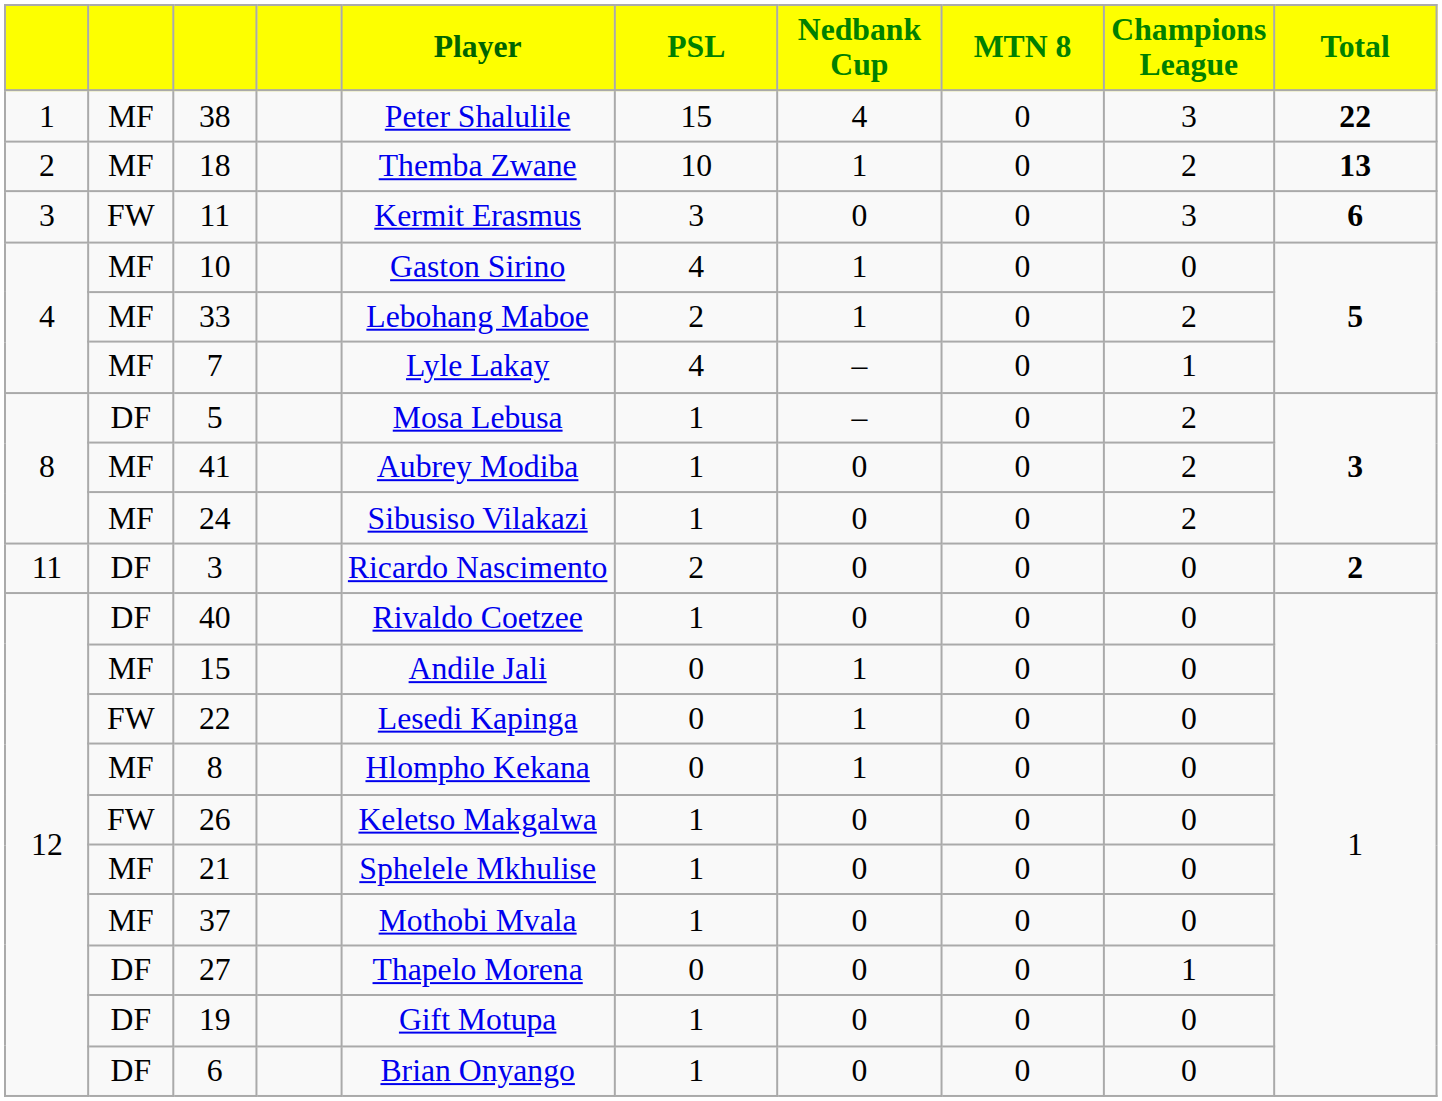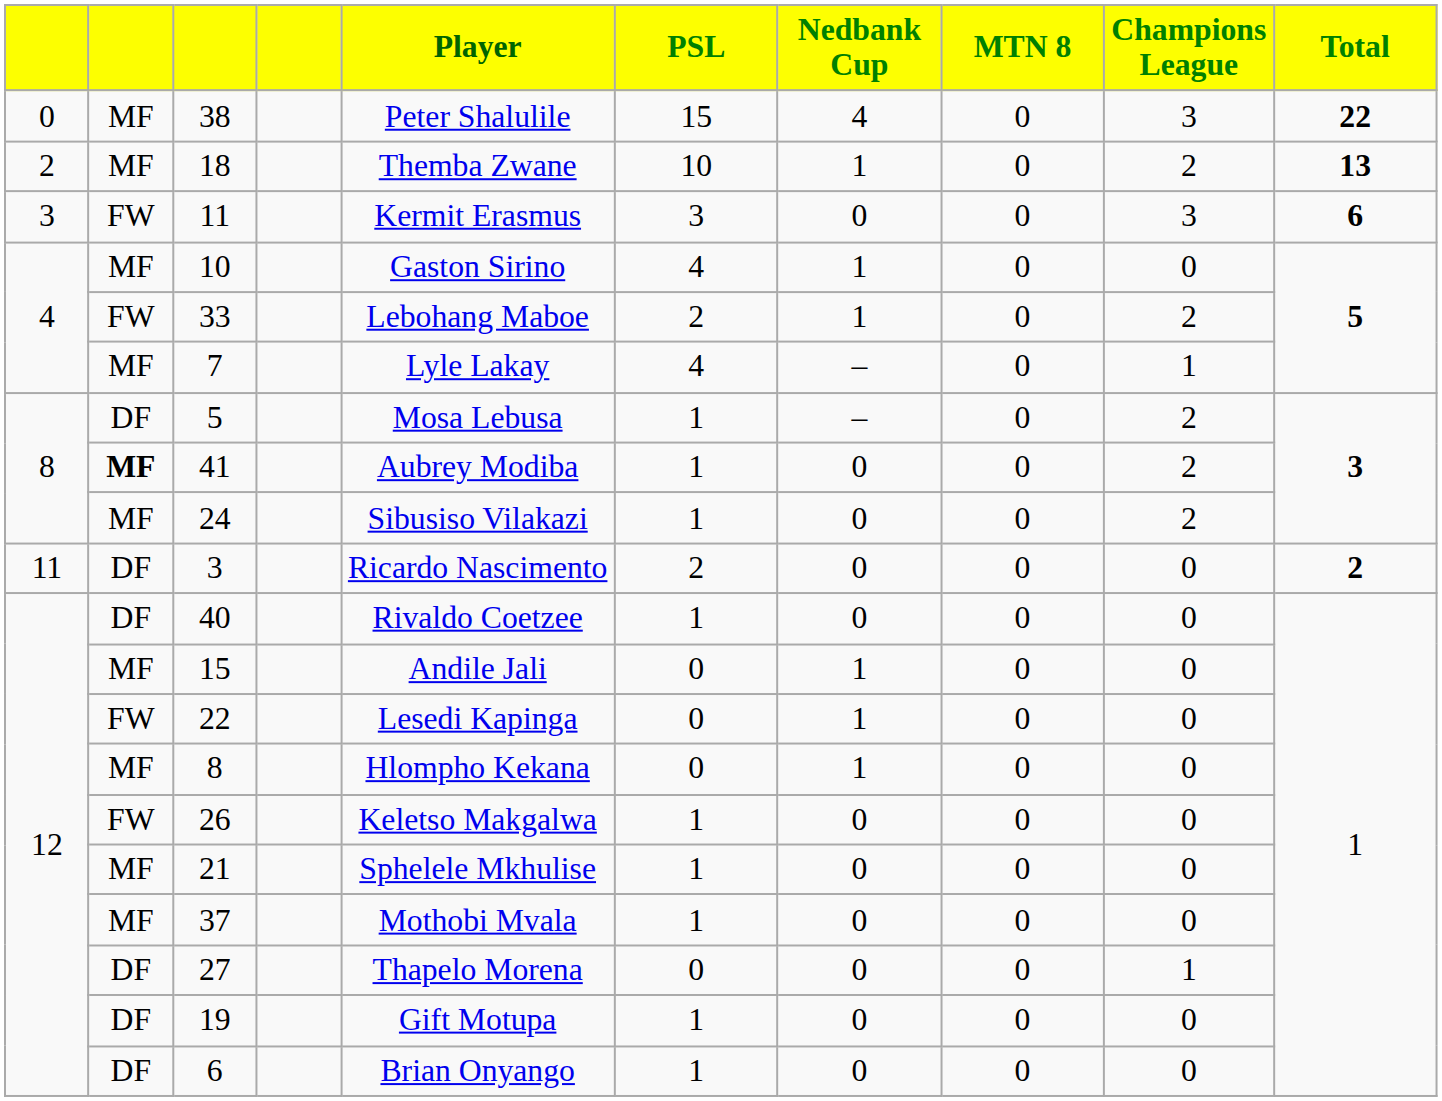(47, 115) 1 -> (47, 115) 0
(131, 316) MF -> (131, 316) FW
(131, 467) normal -> (131, 467) bold
